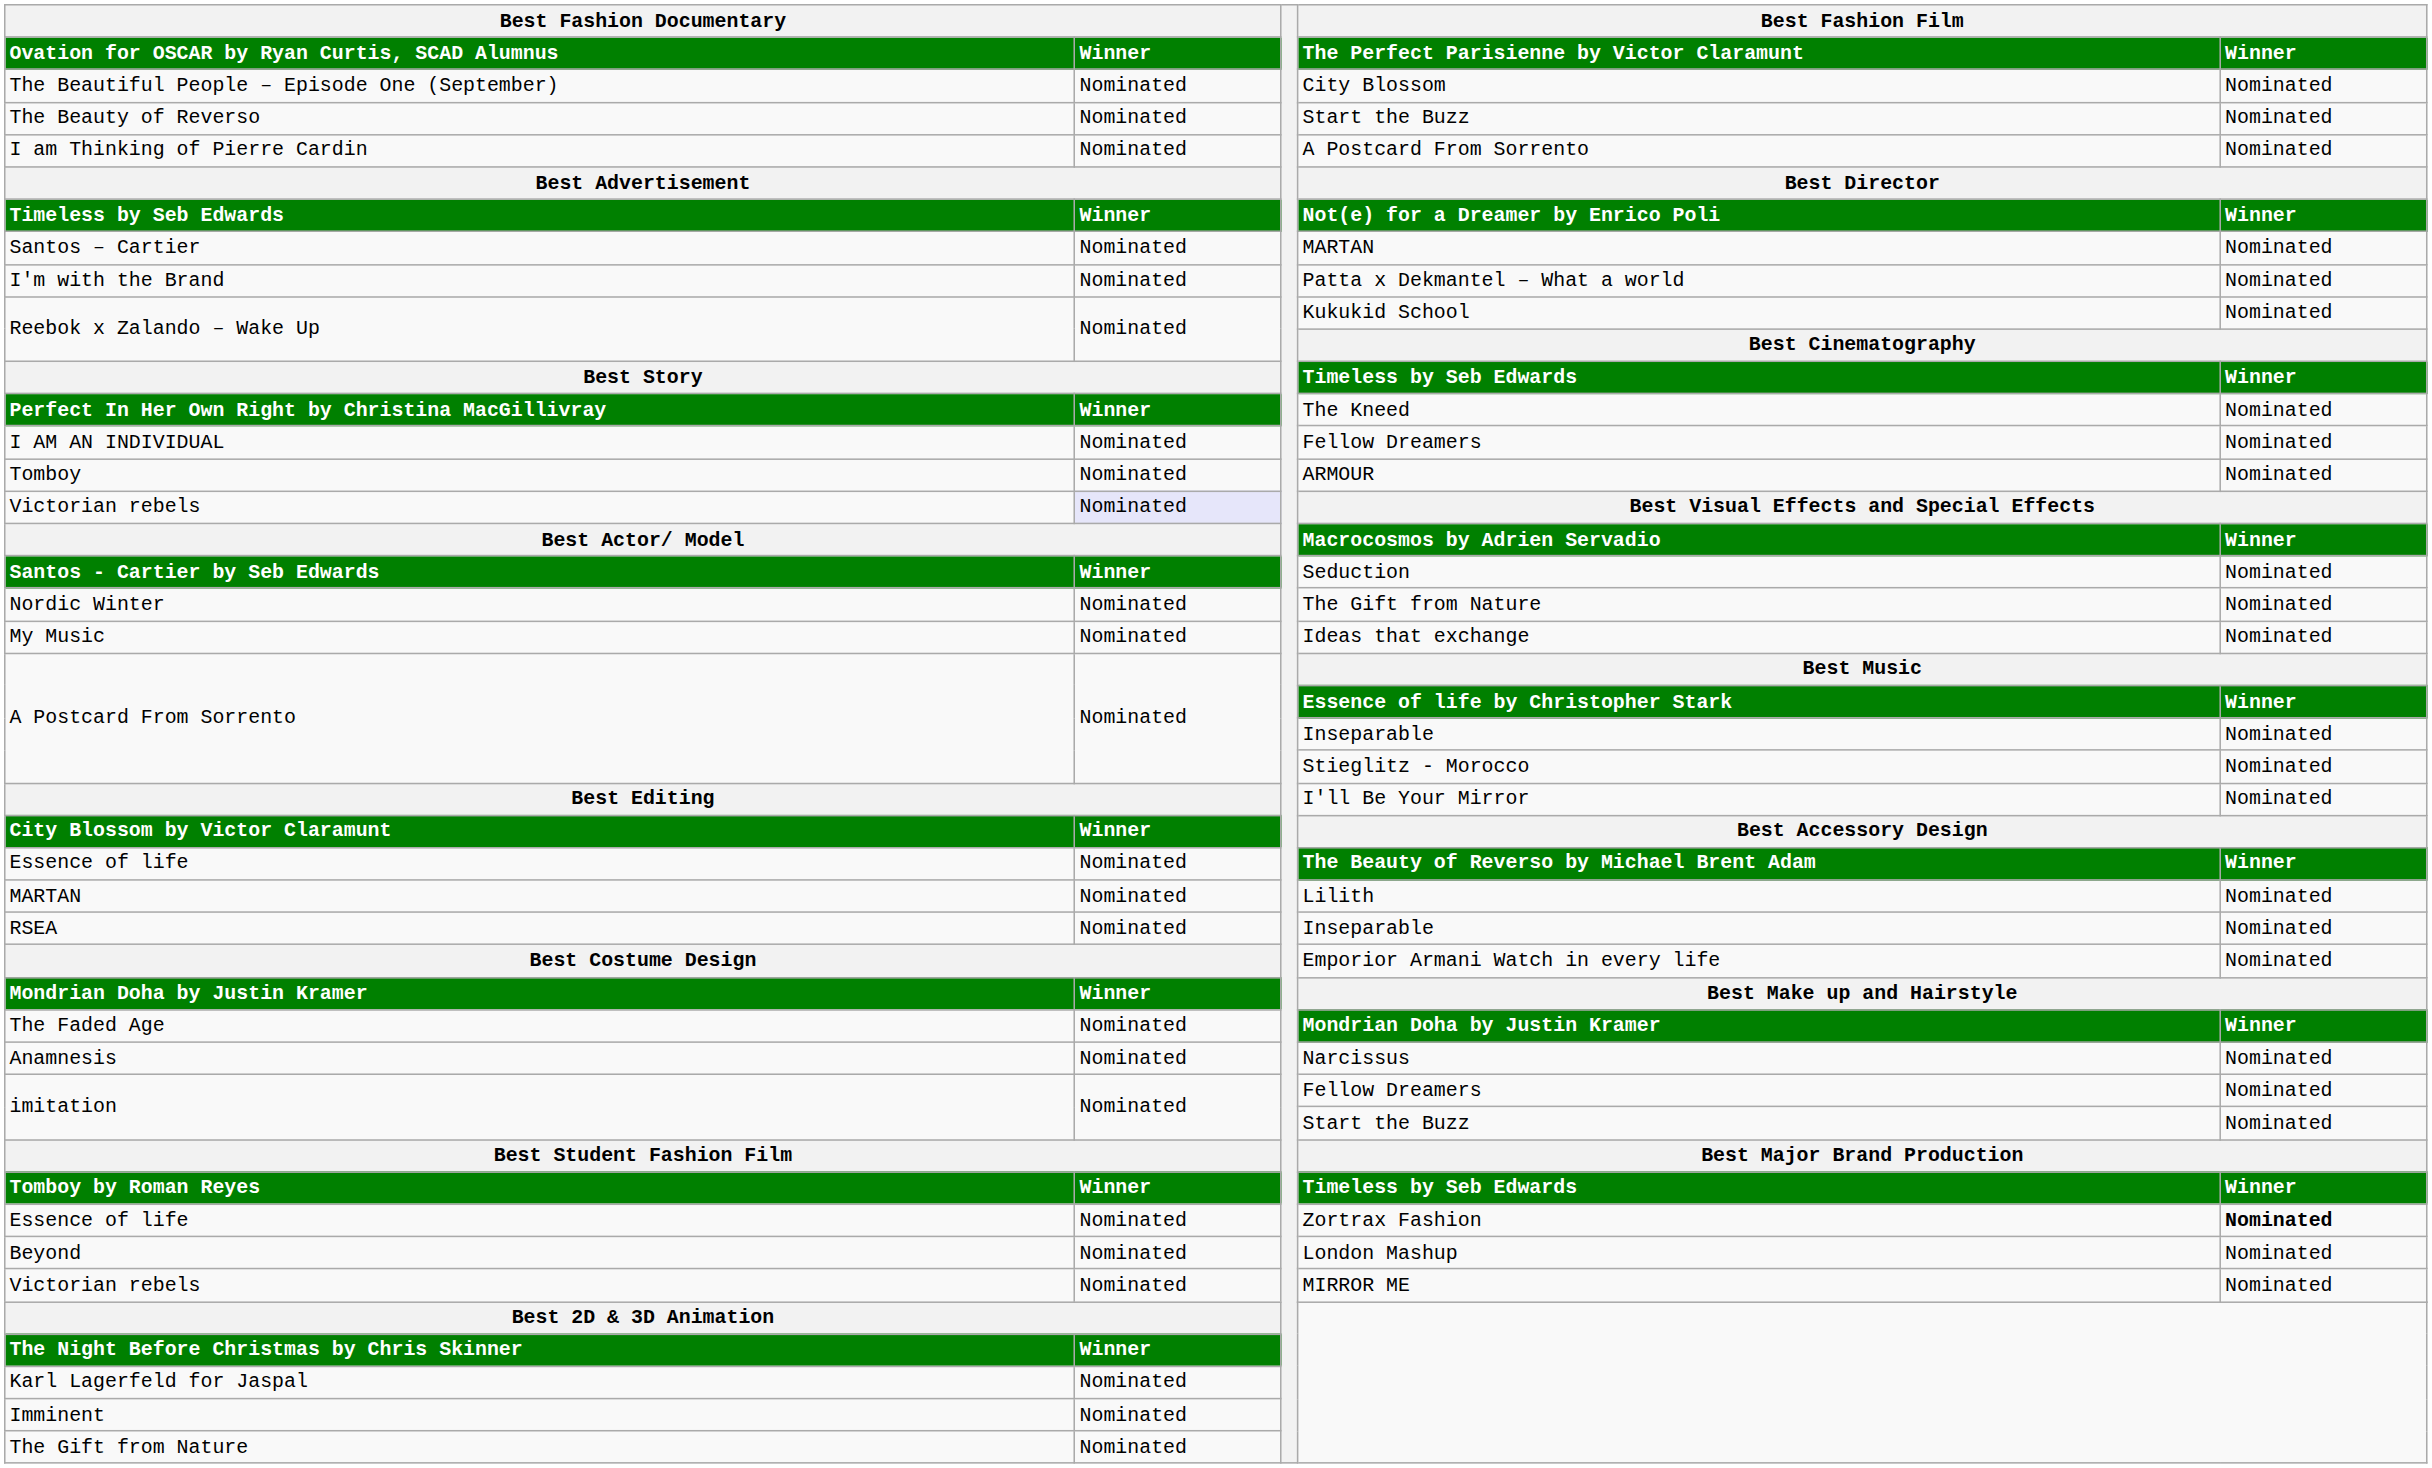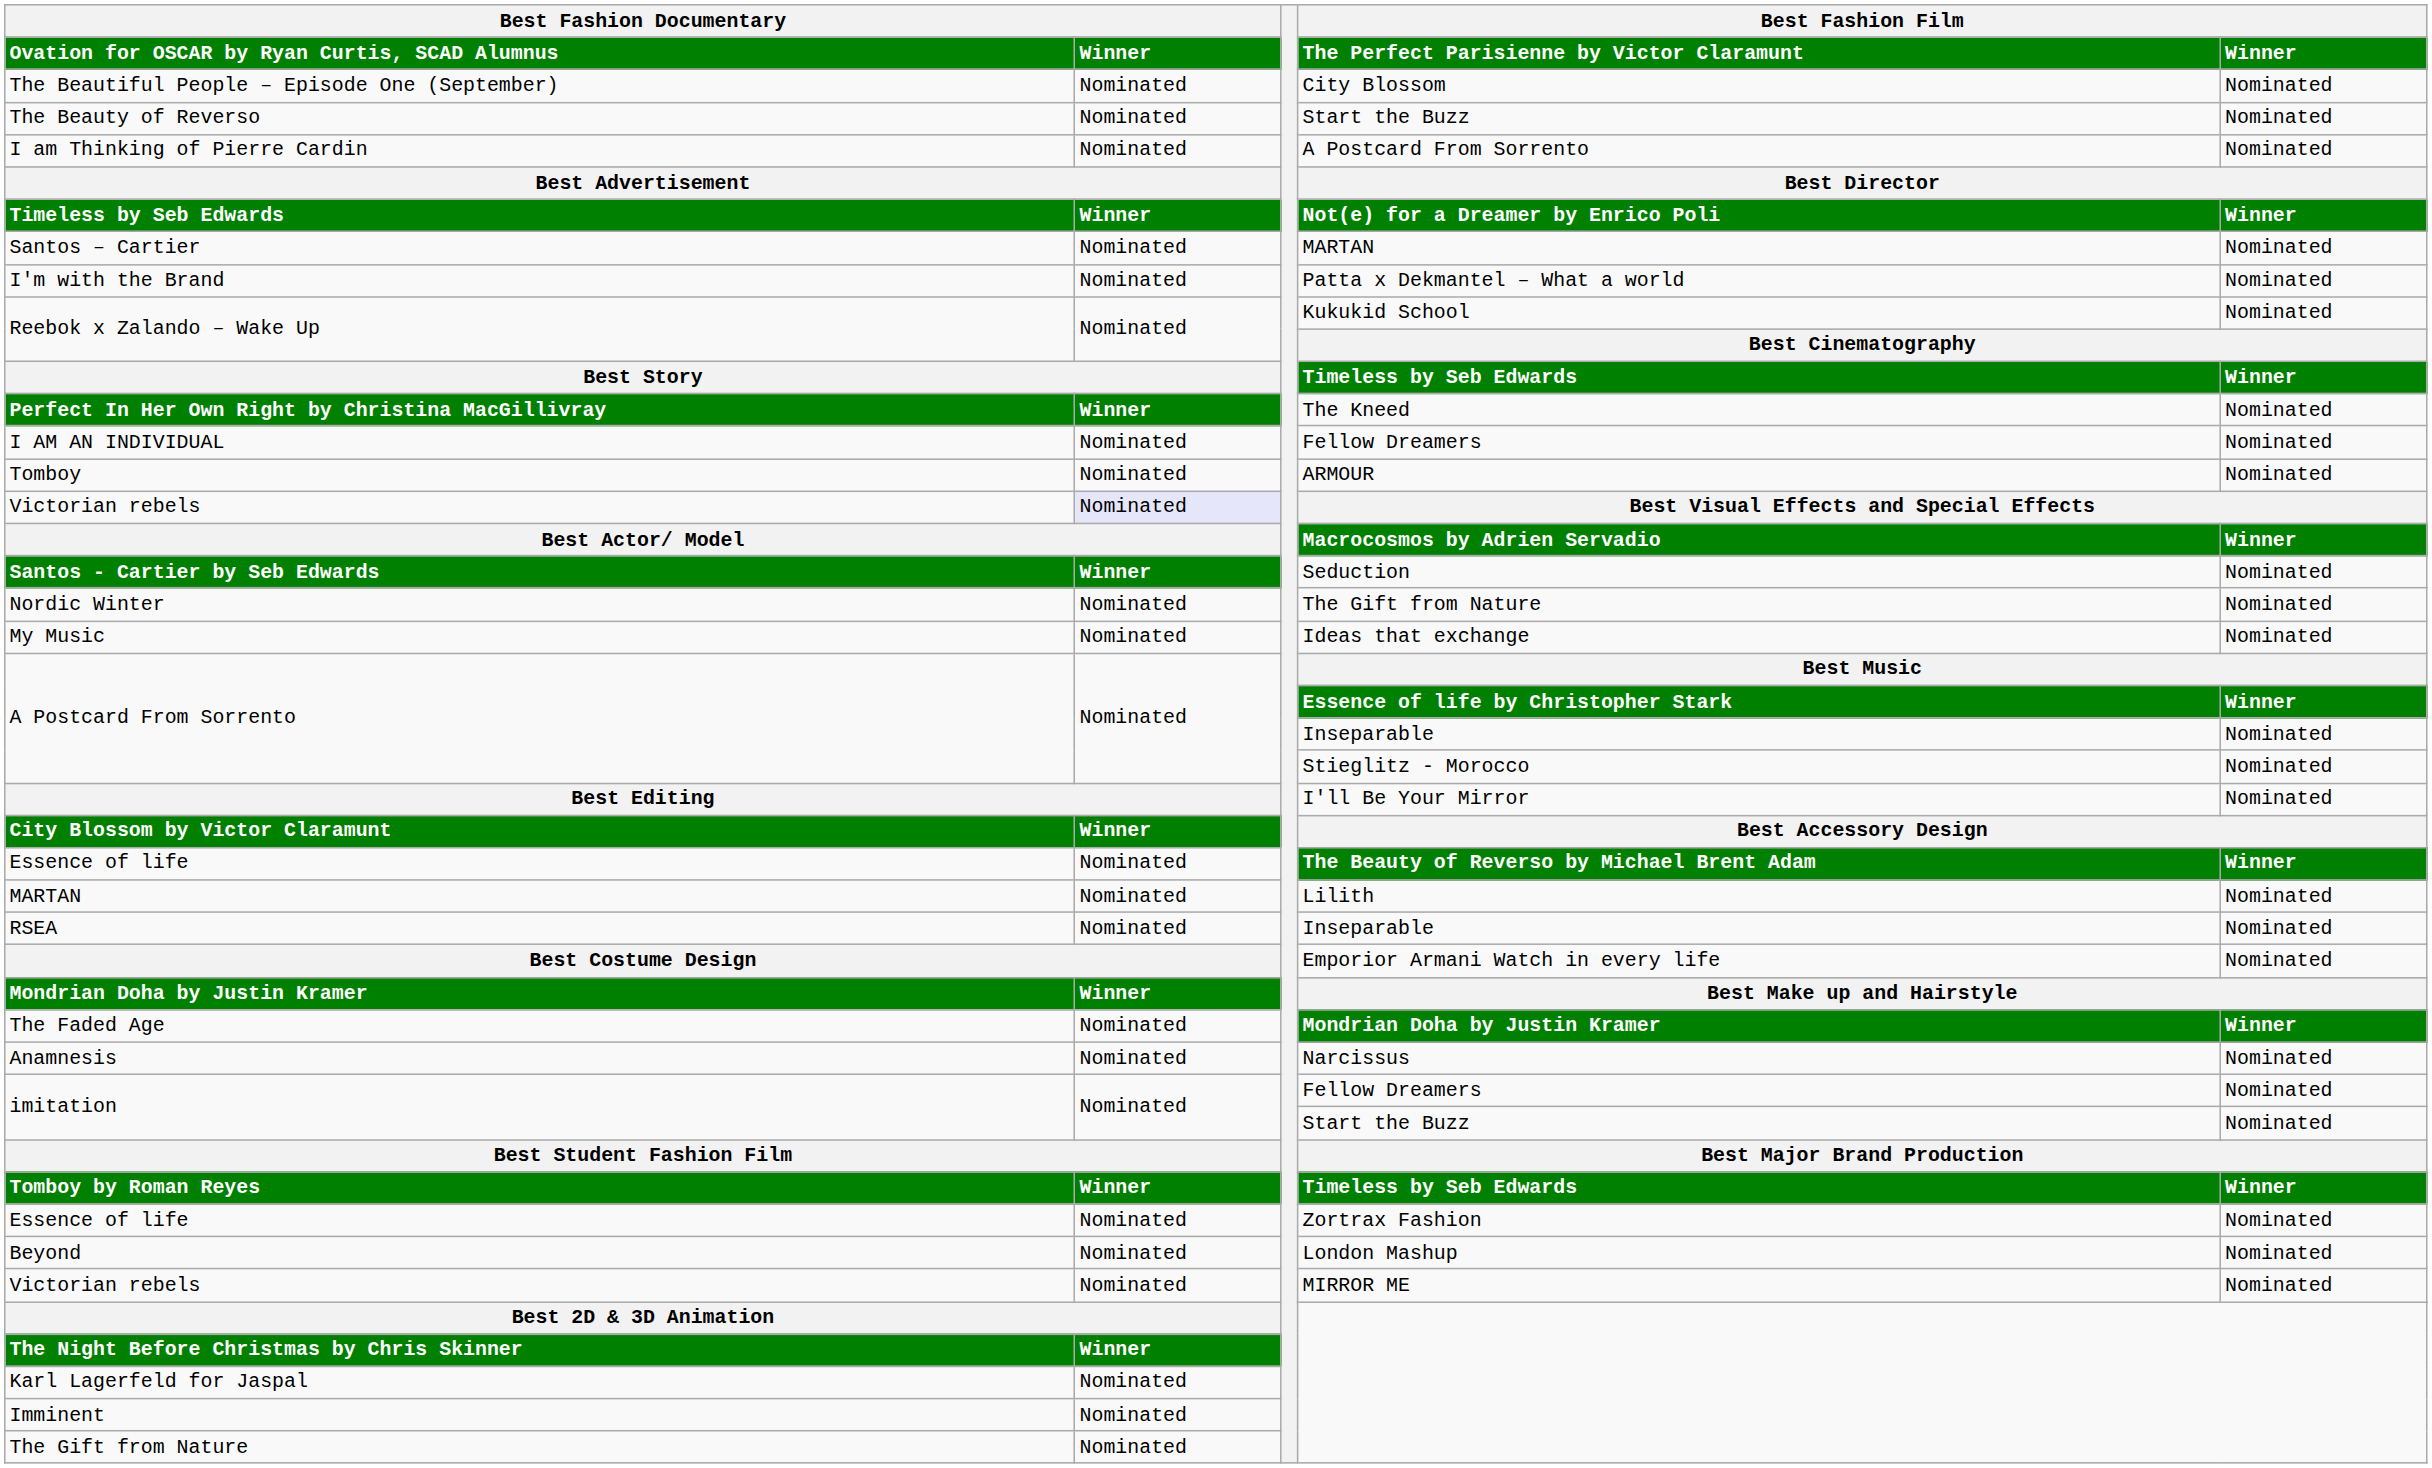(2279, 1220) bold -> (2279, 1220) normal
